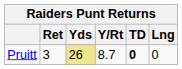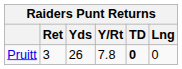(76, 54) khaki background -> (76, 54) no background
(107, 54) 8.7 -> (107, 54) 7.8
